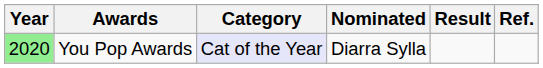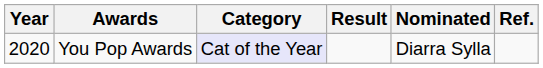columns swapped: (378, 19) <-> (463, 19)
(29, 48) lightgreen background -> (29, 48) no background
